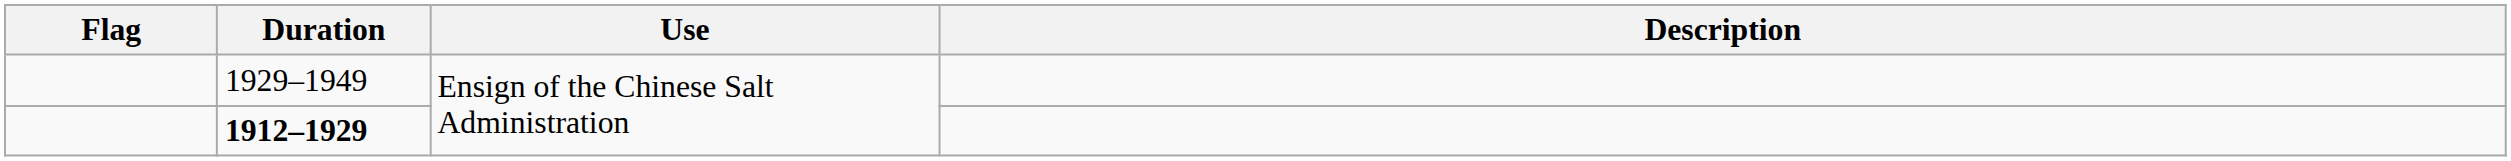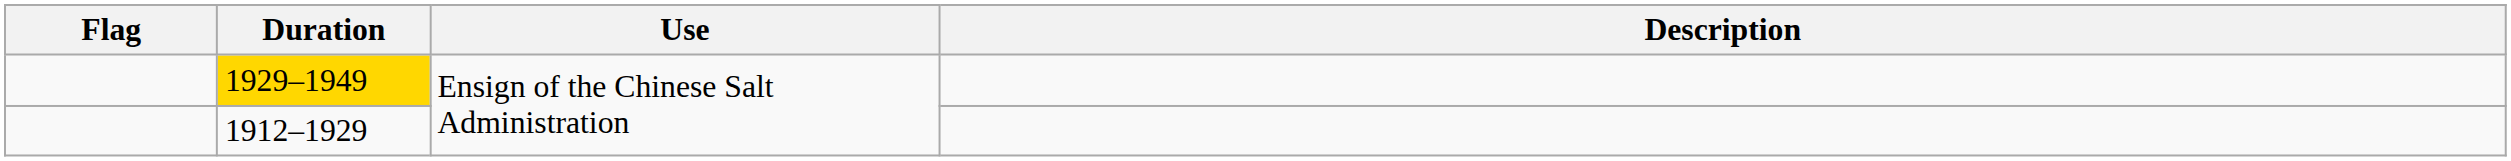(296, 79) no background -> (296, 79) gold background
(296, 130) bold -> (296, 130) normal
